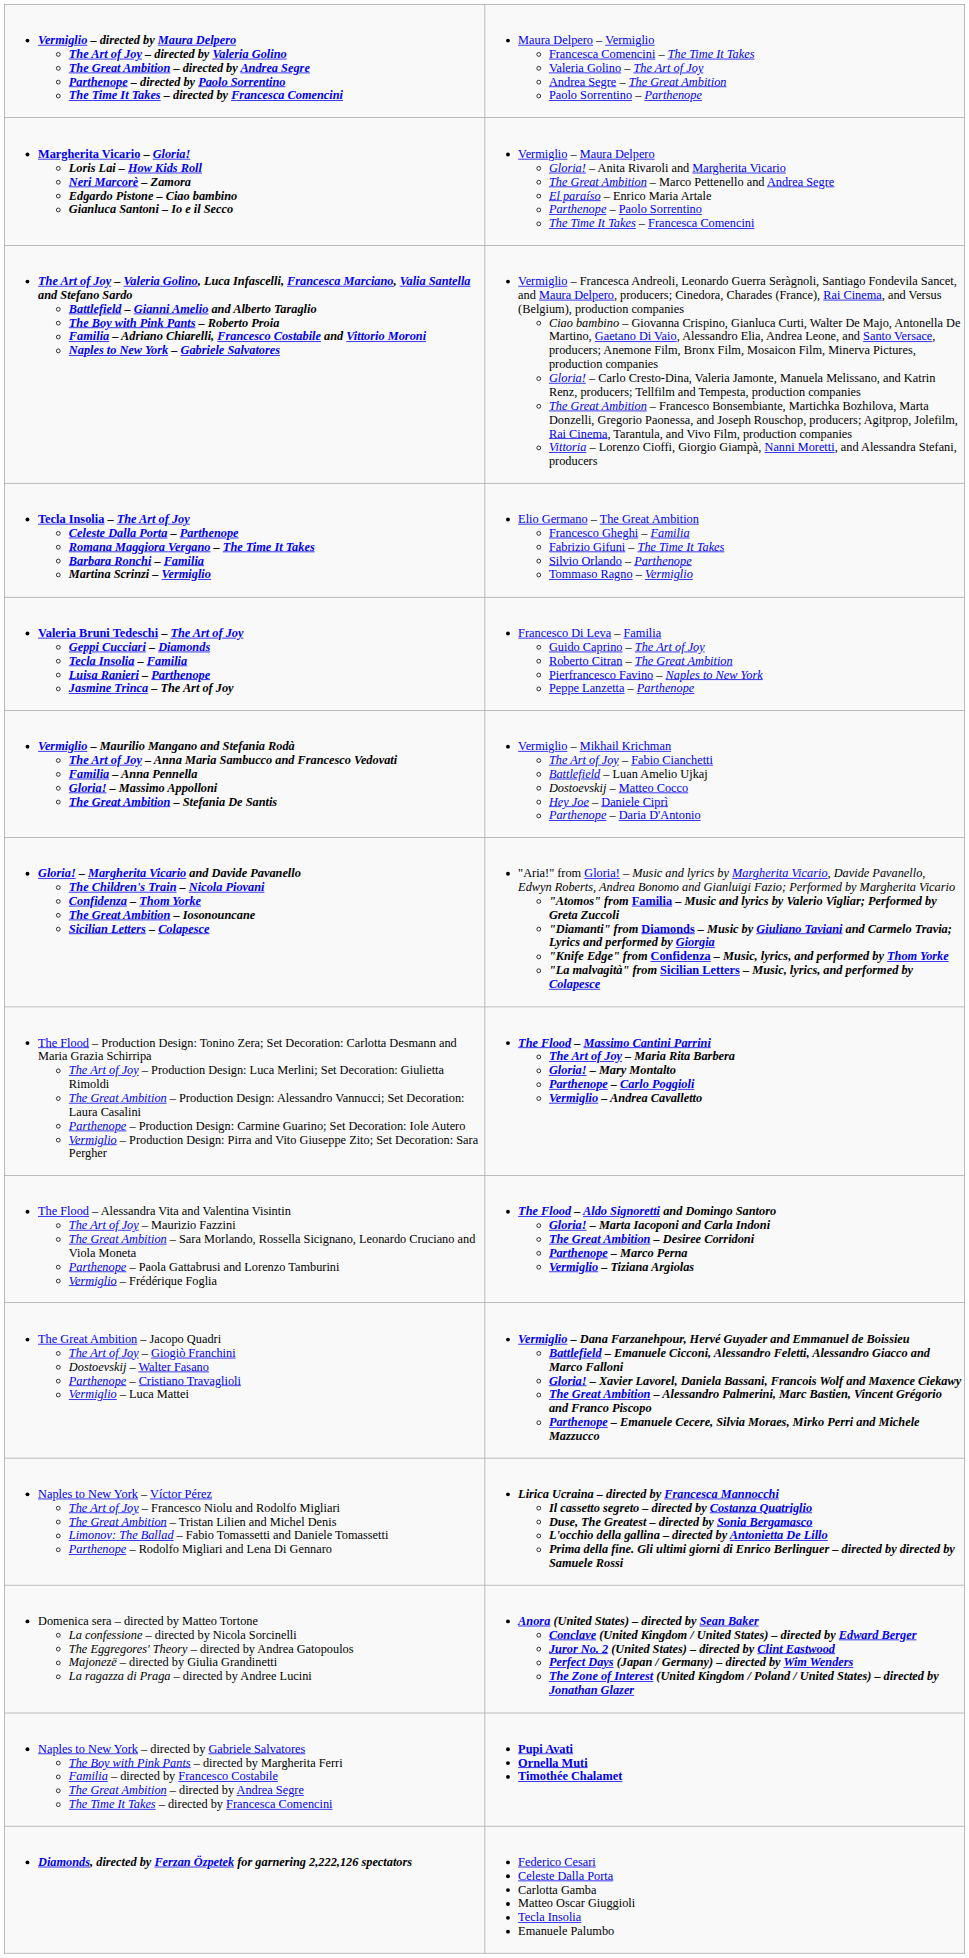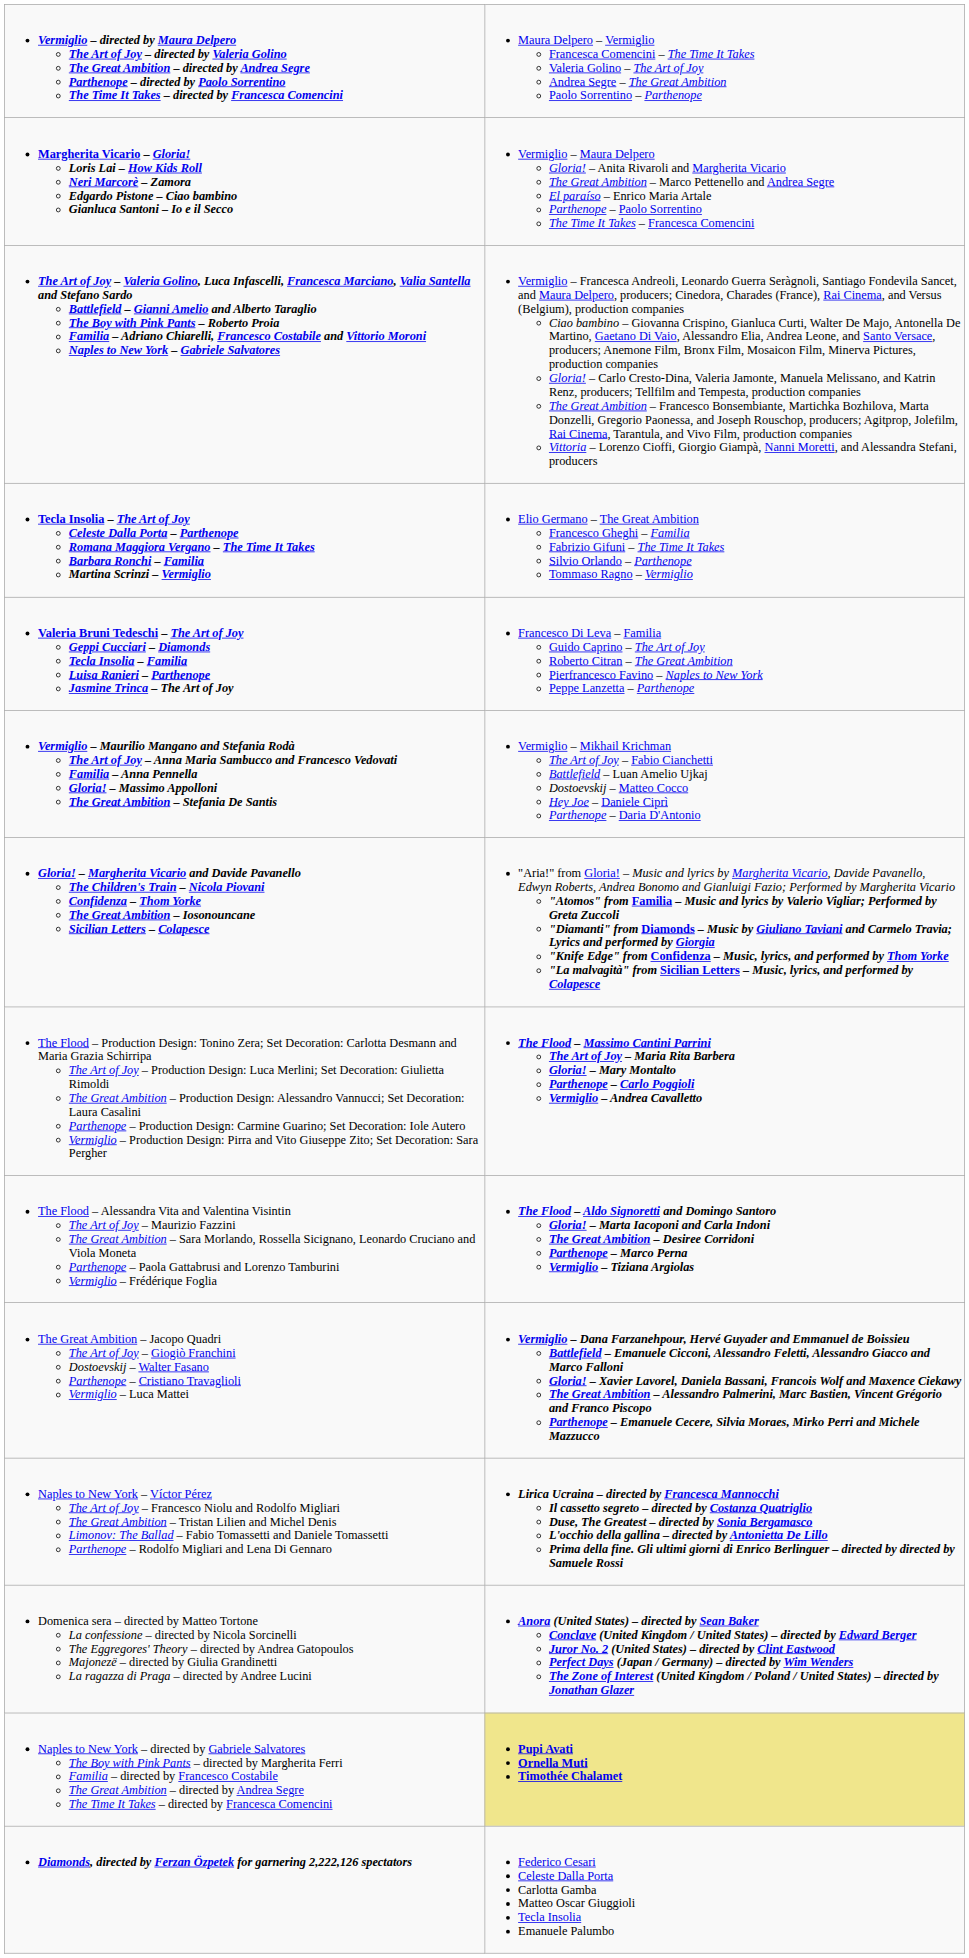(725, 1762) no background -> (725, 1762) khaki background
